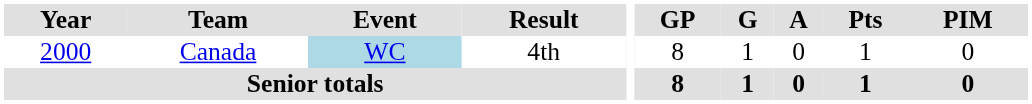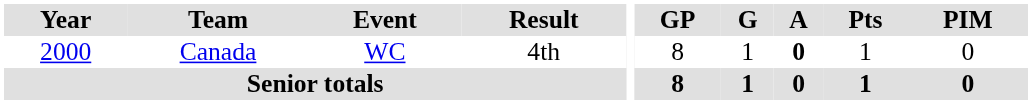(385, 51) lightblue background -> (385, 51) no background
(799, 51) normal -> (799, 51) bold
